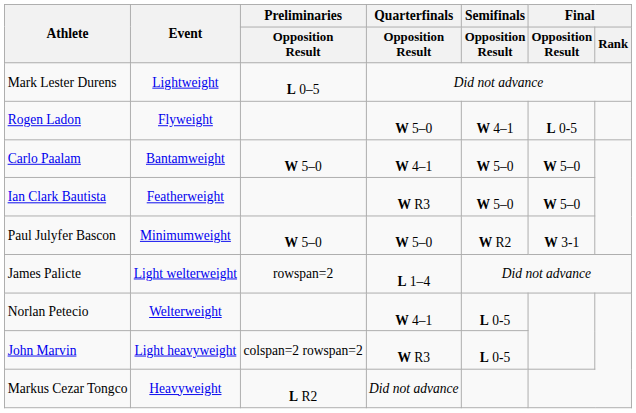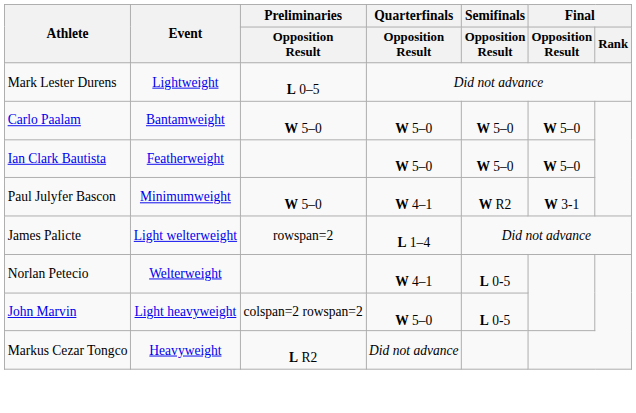- row: (44, 120)
(414, 167) W 4–1 -> (414, 128) W 5–0
(414, 205) W R3 -> (414, 167) W 5–0
(414, 243) W 5–0 -> (414, 205) W 4–1
(414, 358) W R3 -> (414, 320) W 5–0
